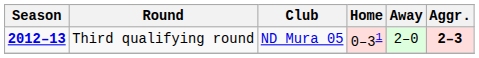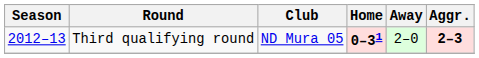(37, 40) bold -> (37, 40) normal
(367, 40) normal -> (367, 40) bold
